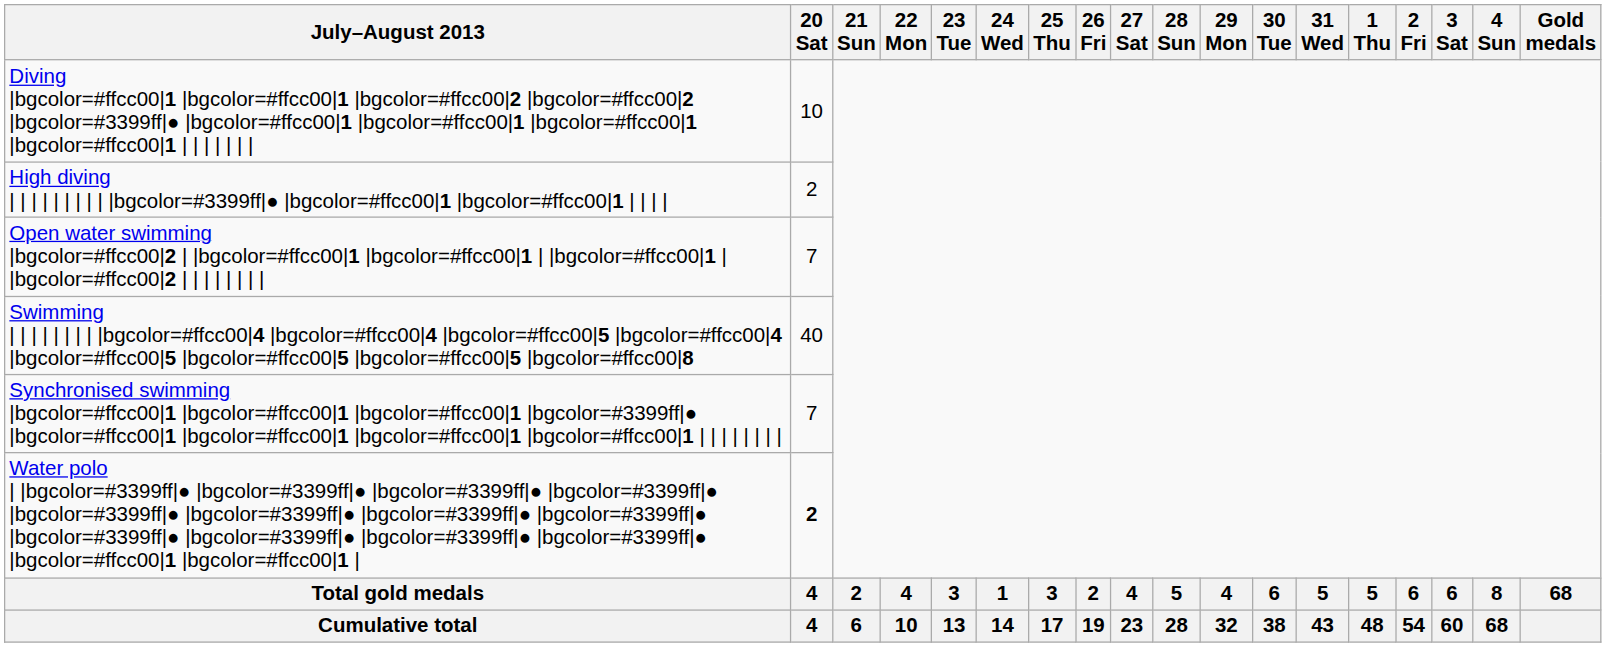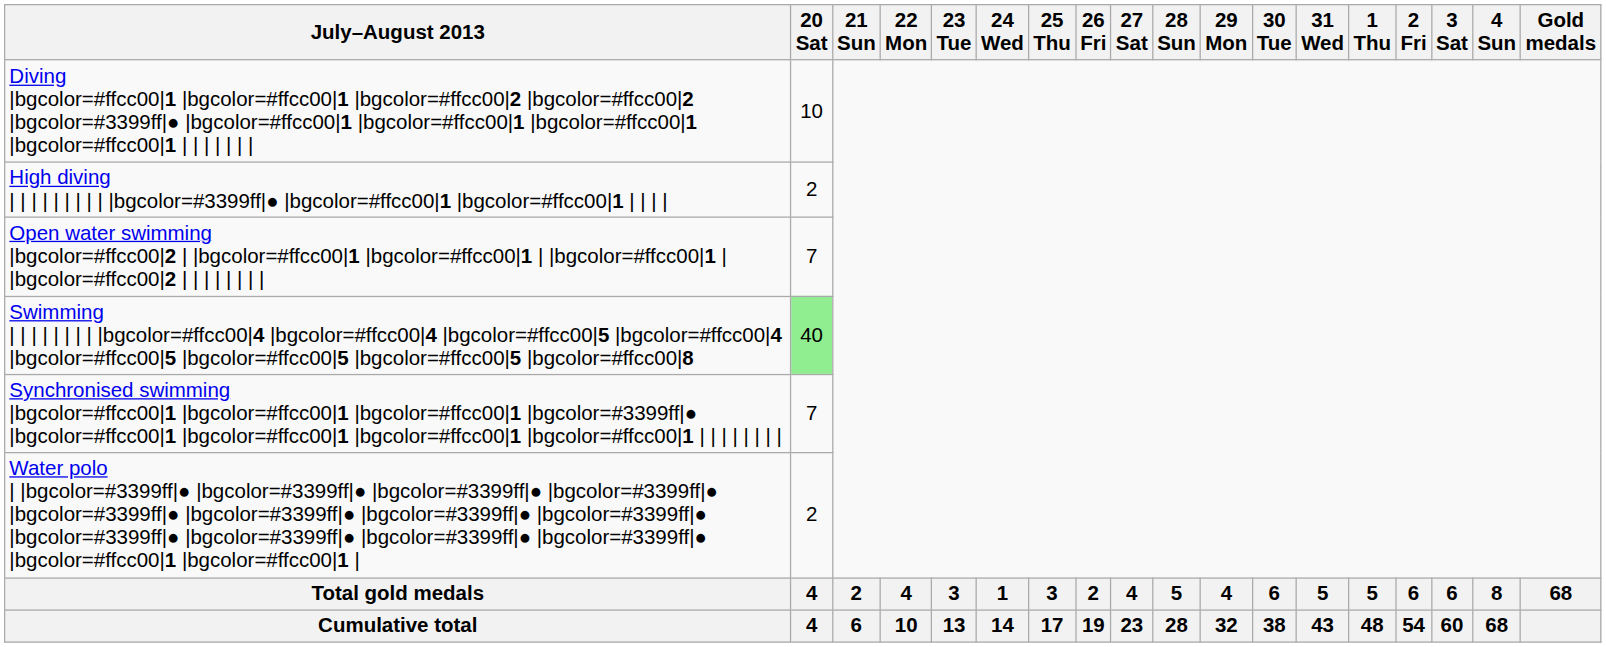(812, 334) no background -> (812, 334) lightgreen background
(812, 515) bold -> (812, 515) normal
